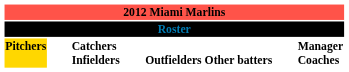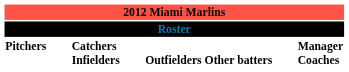(26, 46) gold background -> (26, 46) no background
